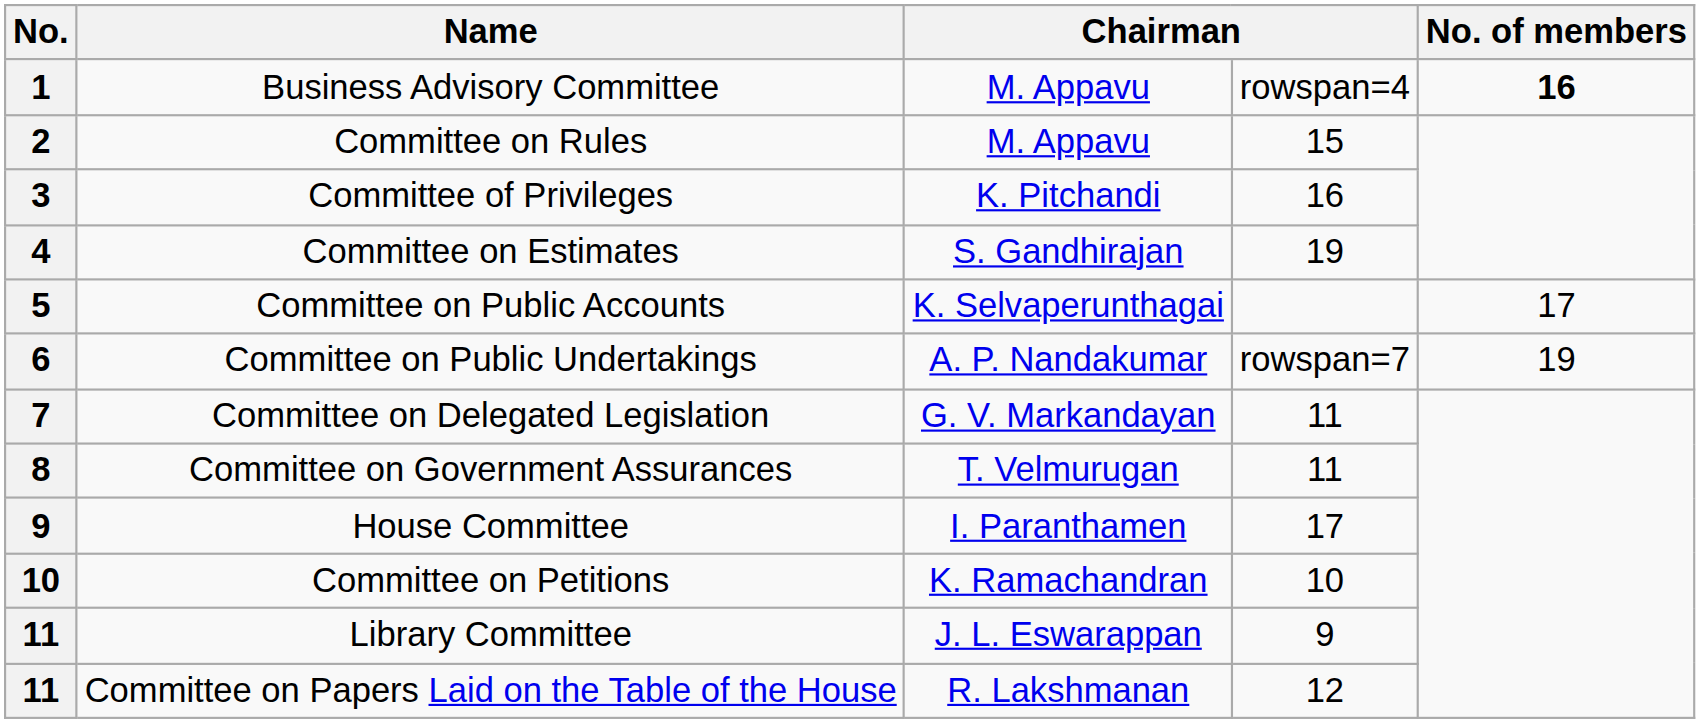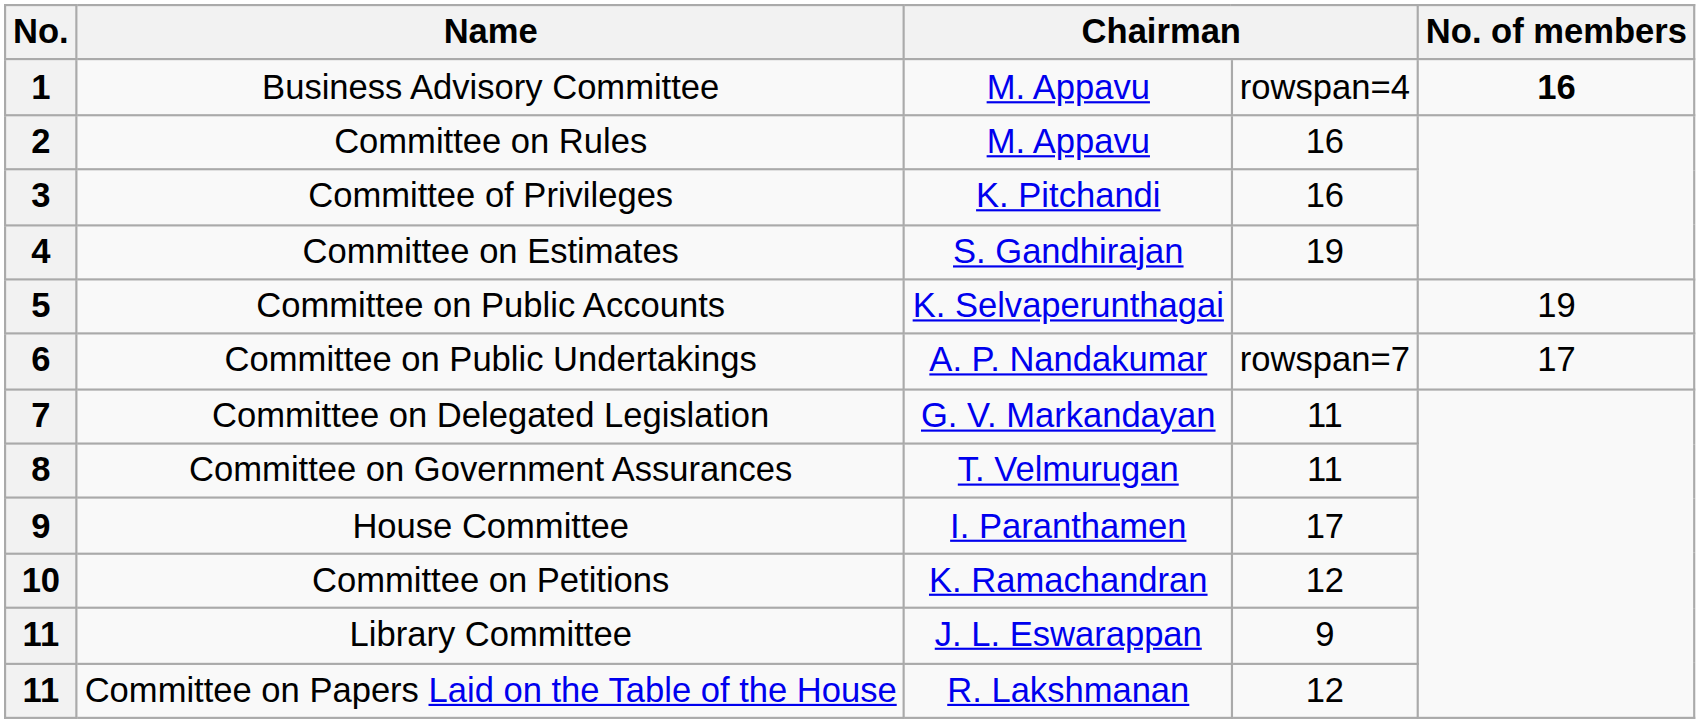(1325, 141) 15 -> (1325, 141) 16
(1556, 305) 17 -> (1556, 305) 19
(1556, 360) 19 -> (1556, 360) 17
(1325, 580) 10 -> (1325, 580) 12
